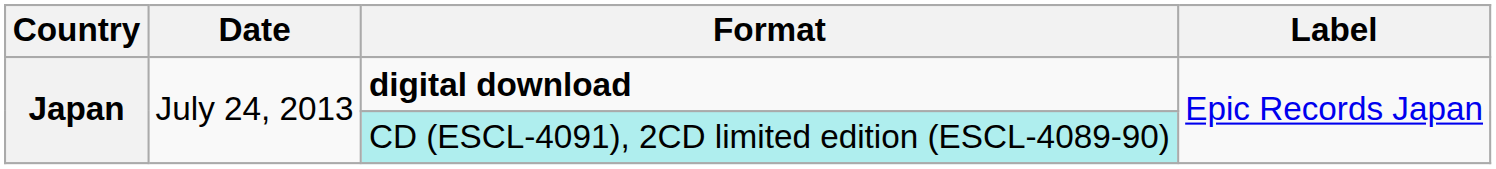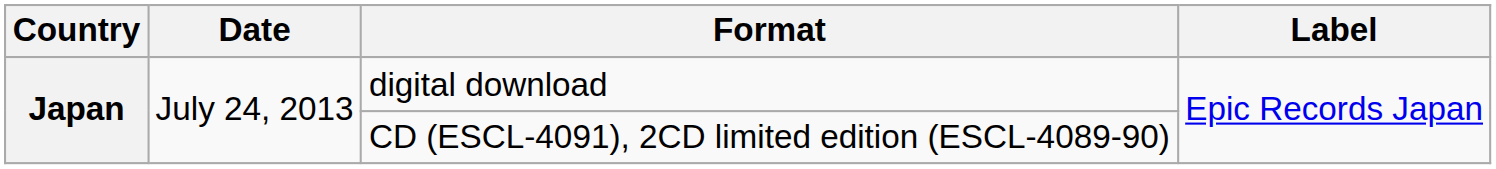(500, 83) bold -> (488, 83) normal
(769, 136) paleturquoise background -> (769, 136) no background
